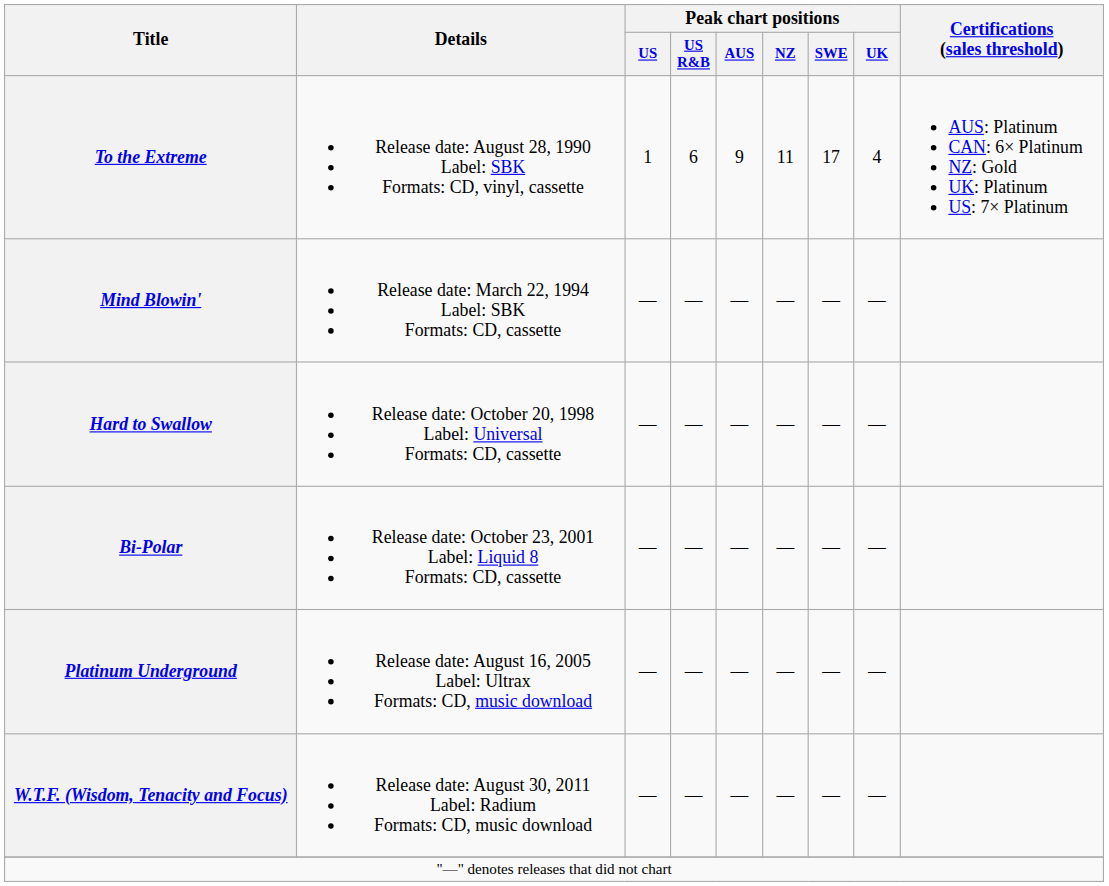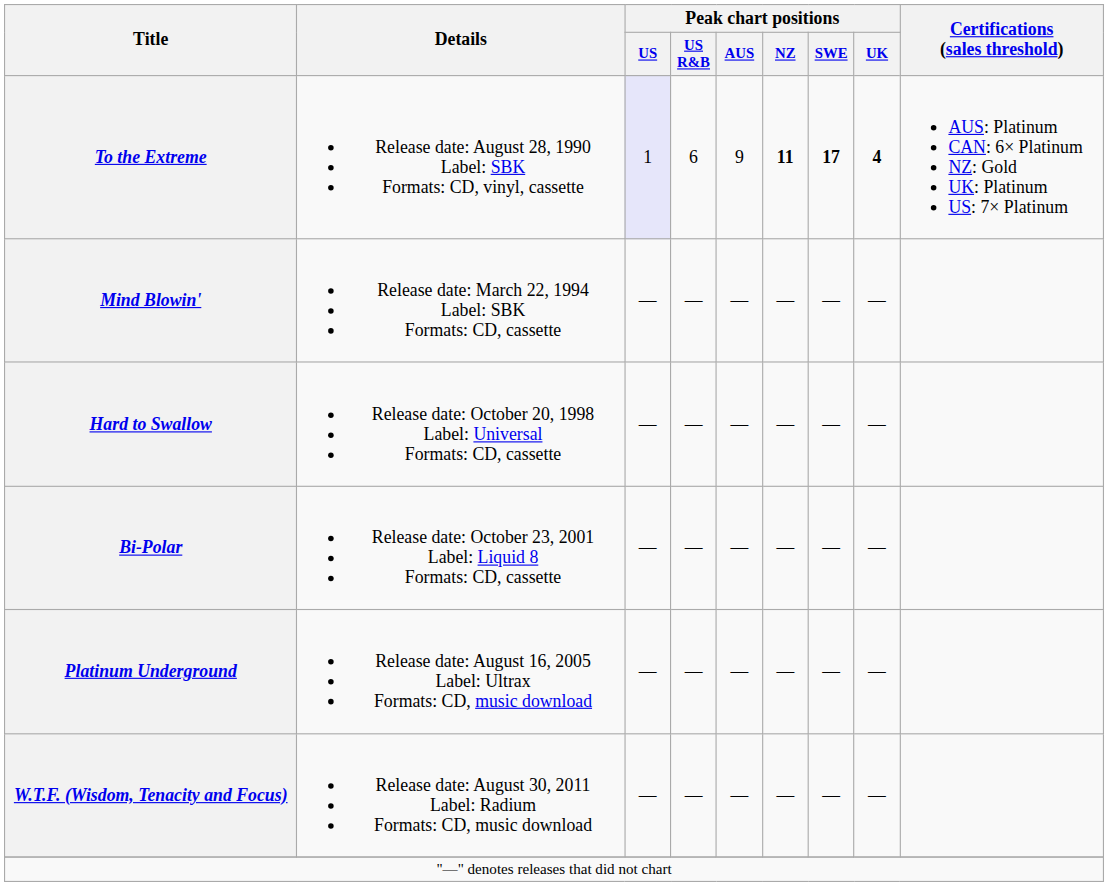(648, 156) no background -> (648, 156) lavender background
(785, 156) normal -> (785, 156) bold
(831, 156) normal -> (831, 156) bold
(877, 156) normal -> (877, 156) bold
